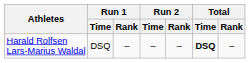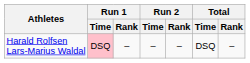(100, 46) no background -> (100, 46) pink background
(205, 46) bold -> (205, 46) normal
